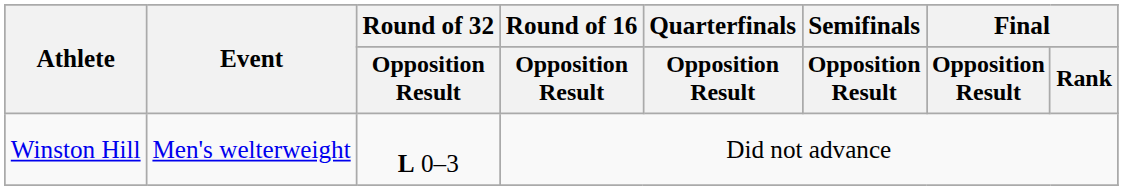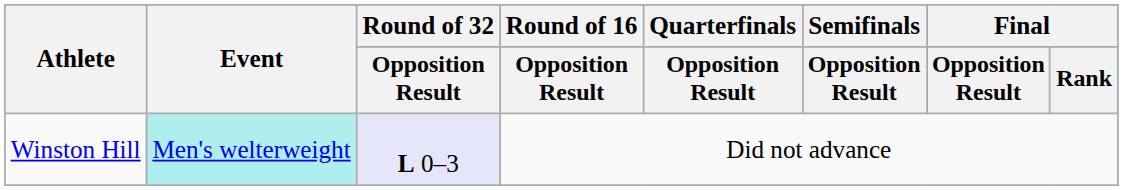(252, 149) no background -> (252, 149) paleturquoise background
(428, 164) no background -> (428, 164) lavender background
